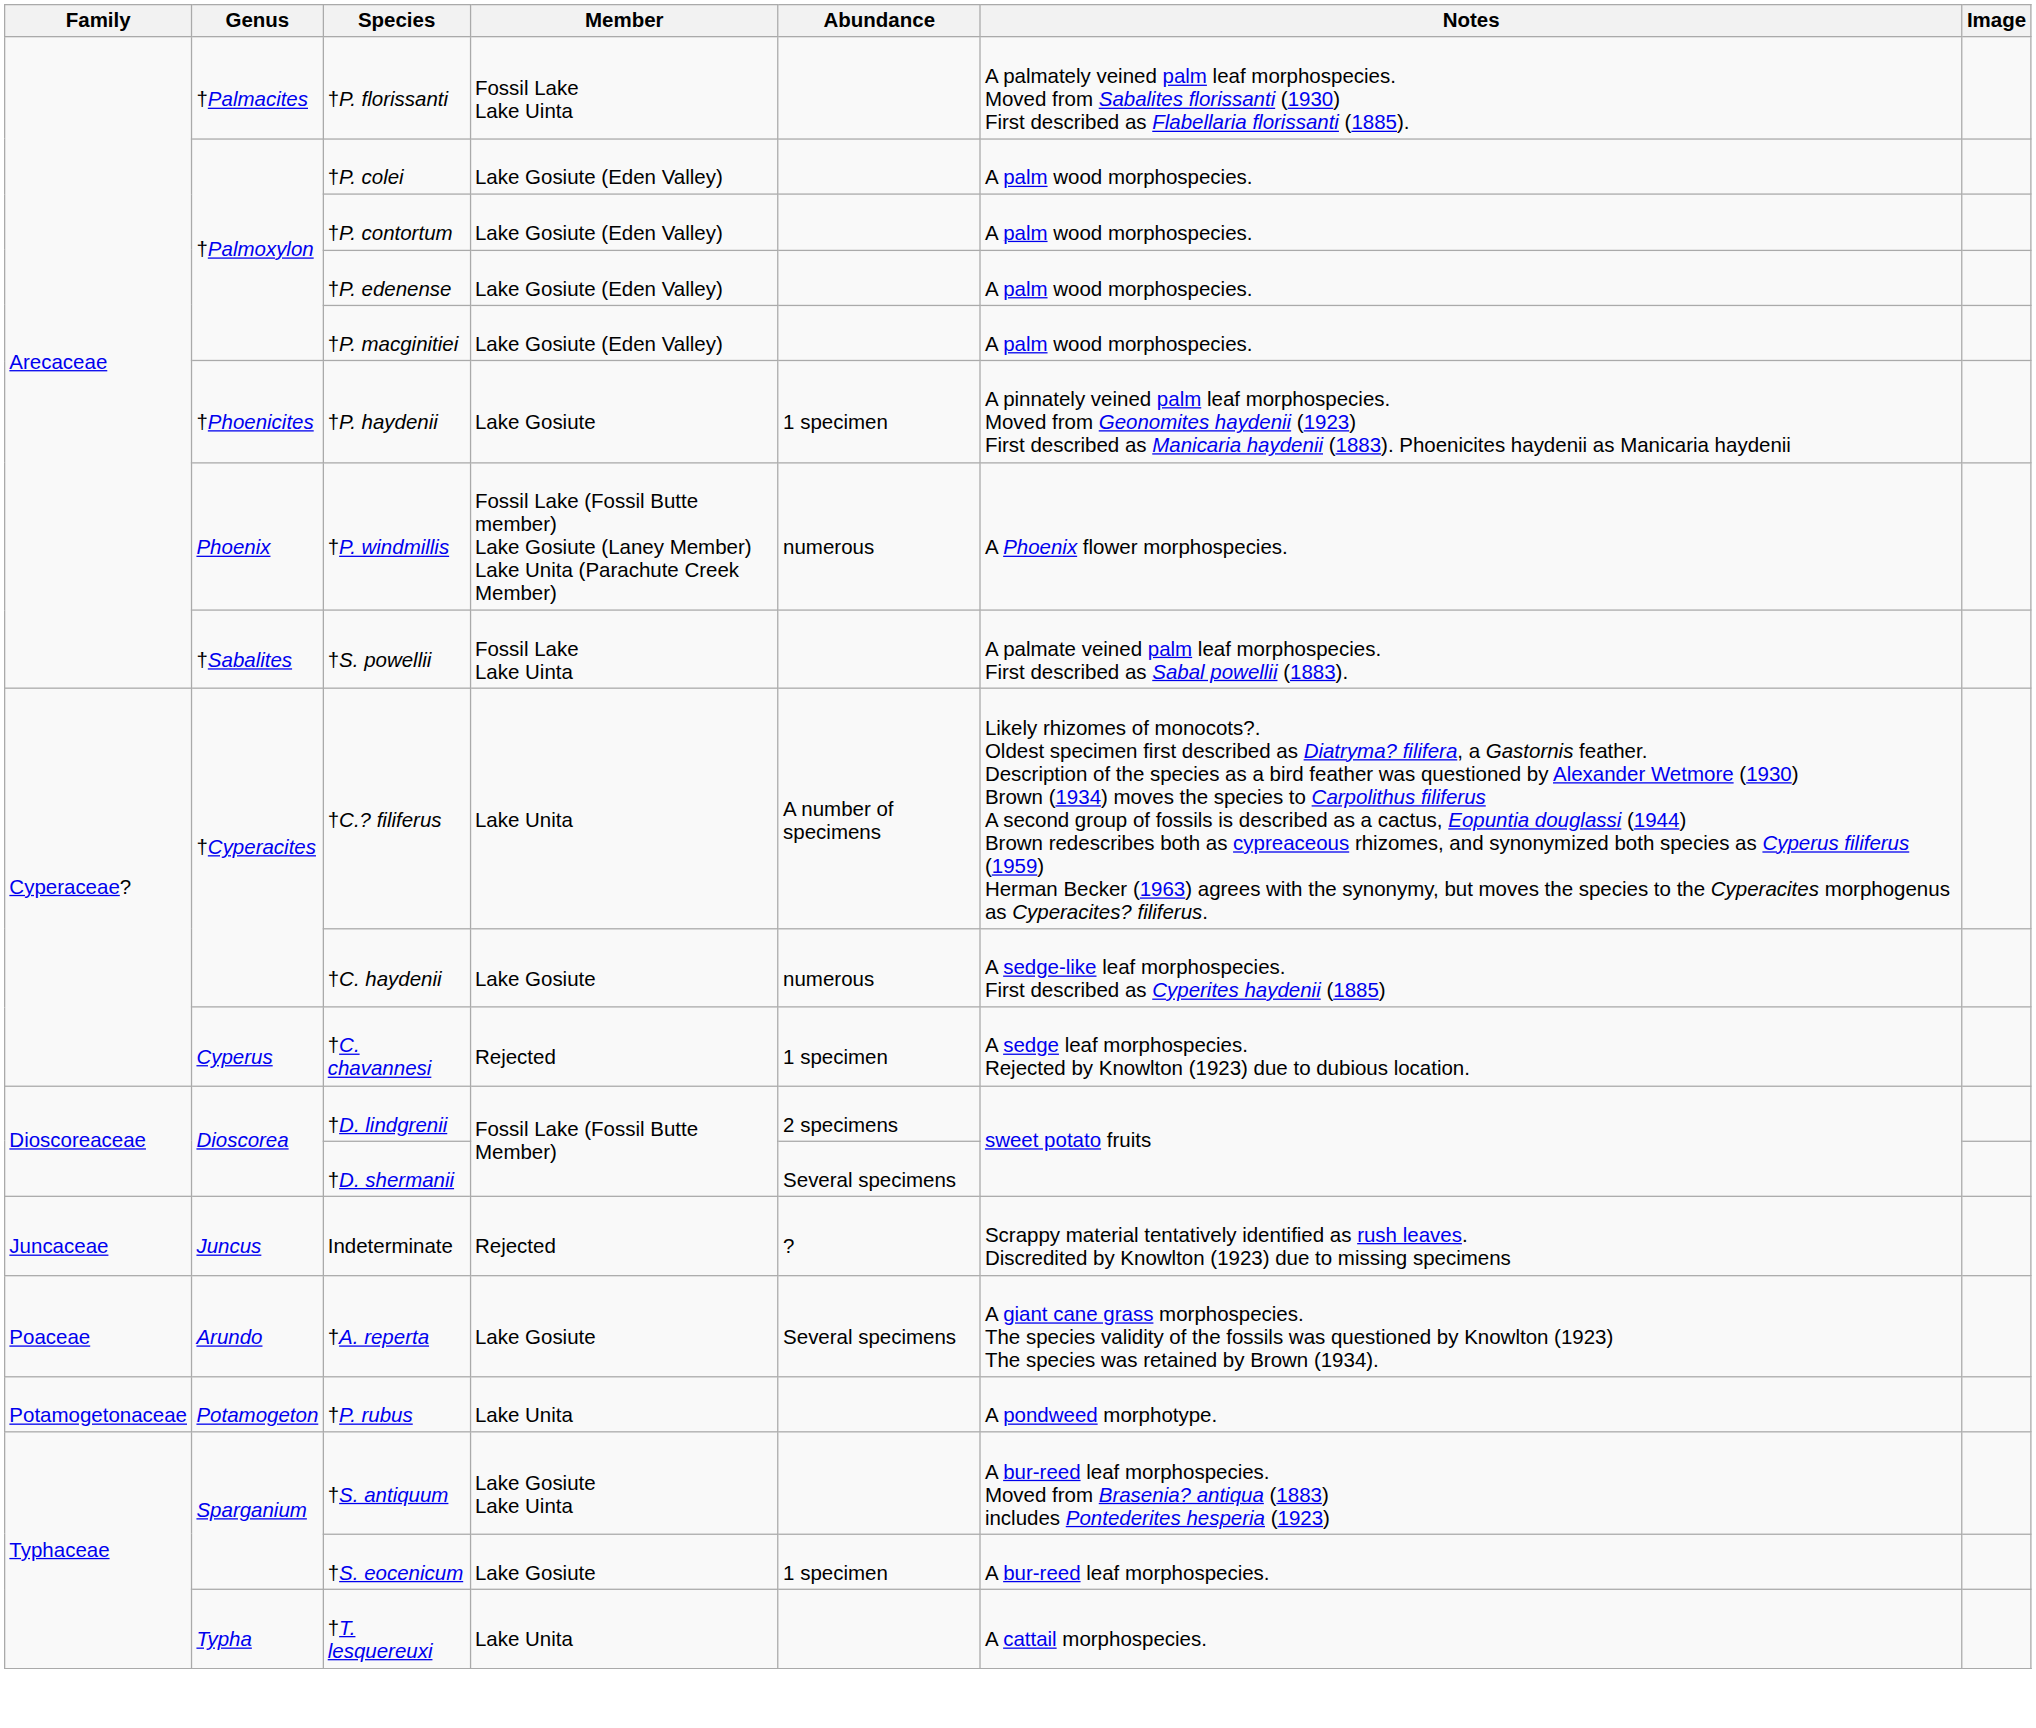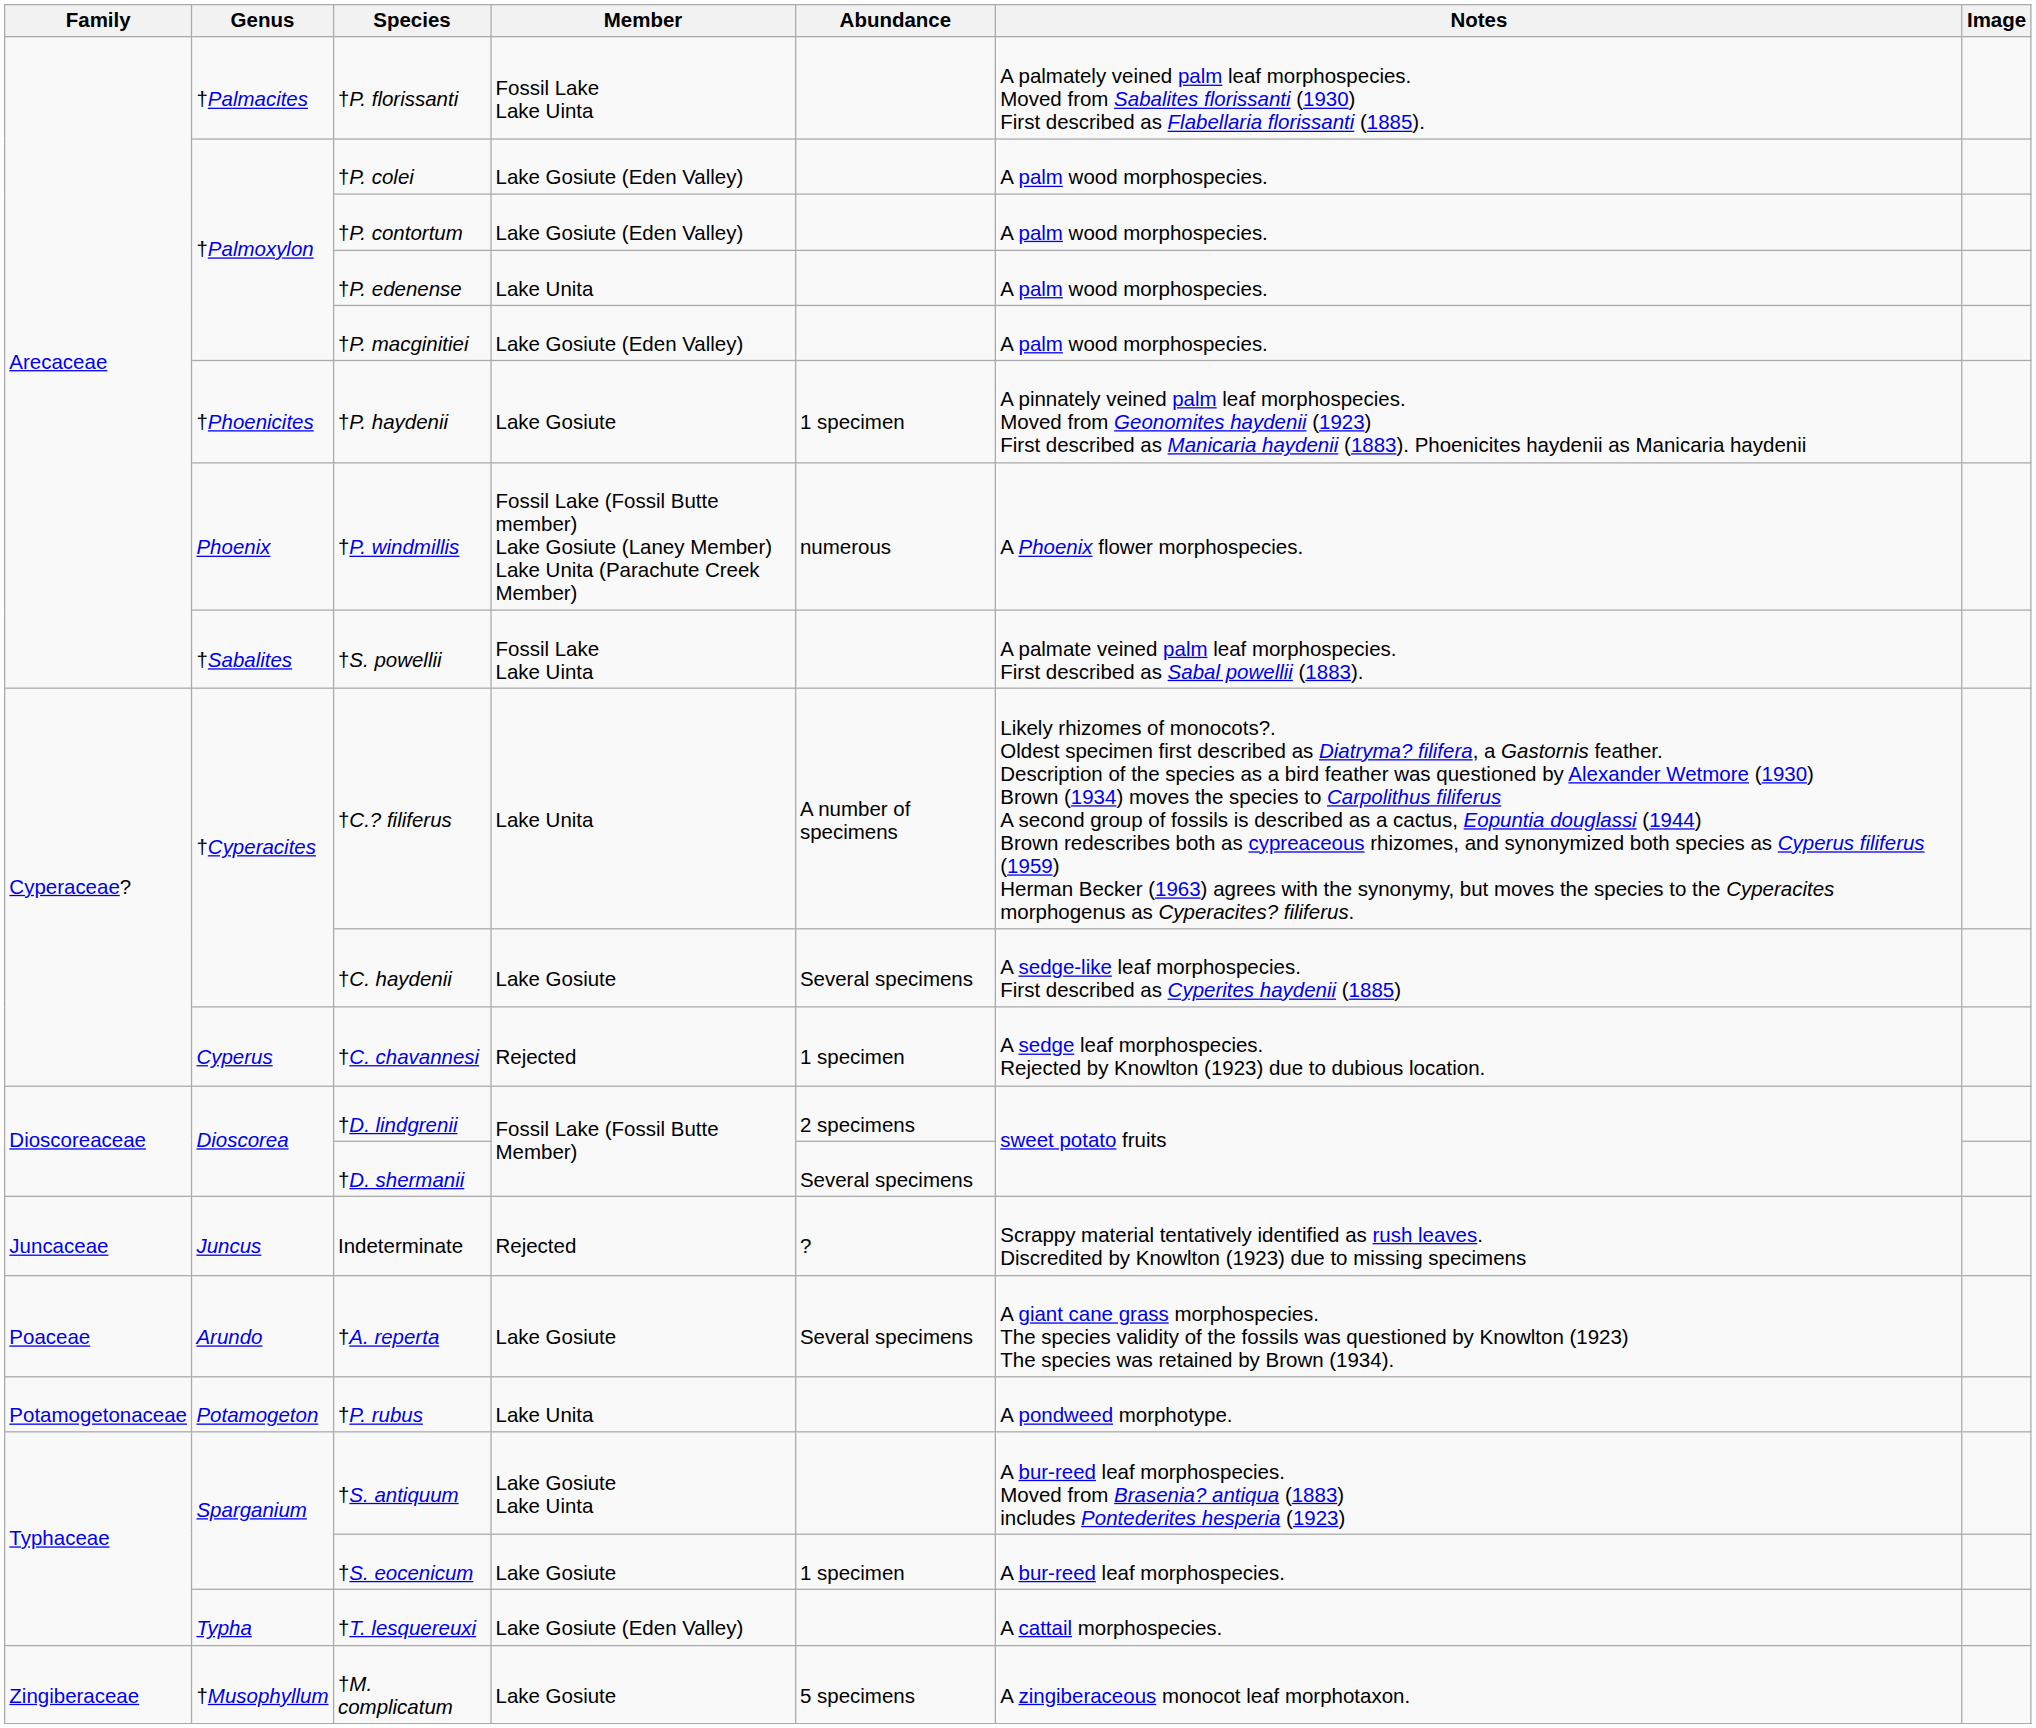(599, 288) Lake Gosiute (Eden Valley) -> (544, 288) Lake Unita
(829, 979) numerous -> (886, 979) Several specimens
(524, 1640) Lake Unita -> (619, 1628) Lake Gosiute (Eden Valley)
+ row: (395, 1695)
